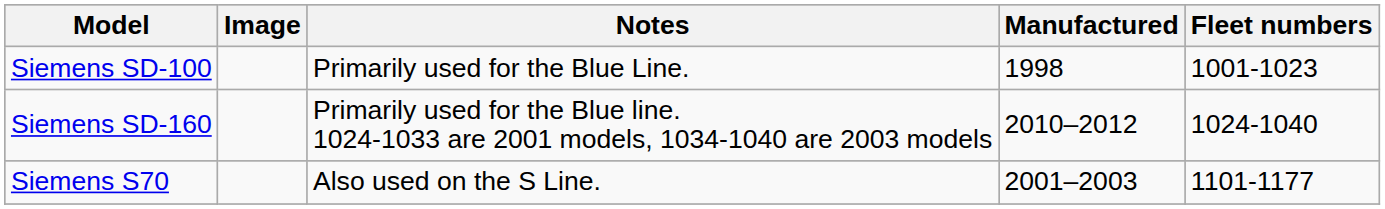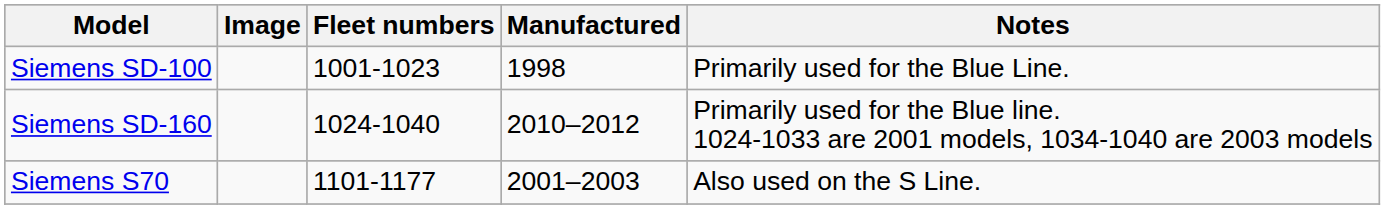columns swapped: (1282, 25) <-> (653, 25)
